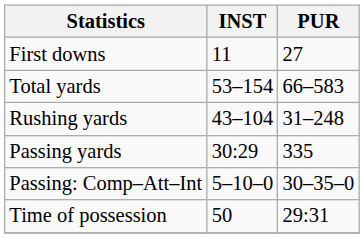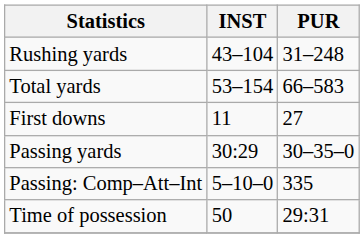rows swapped: (57, 53) <-> (68, 118)
(298, 151) 335 -> (318, 151) 30–35–0
(318, 183) 30–35–0 -> (298, 183) 335
